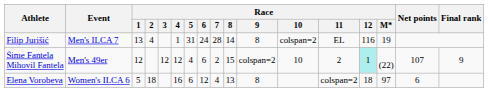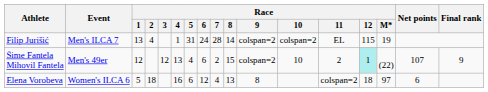(257, 40) 8 -> (257, 40) colspan=2
(368, 40) 116 -> (368, 40) 115
(178, 60) 12 -> (178, 60) 13
